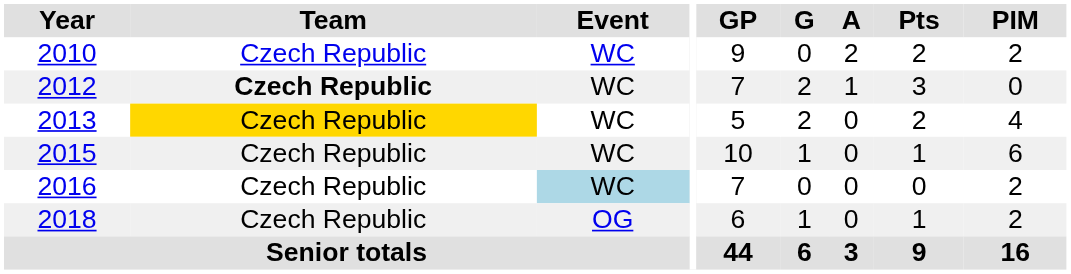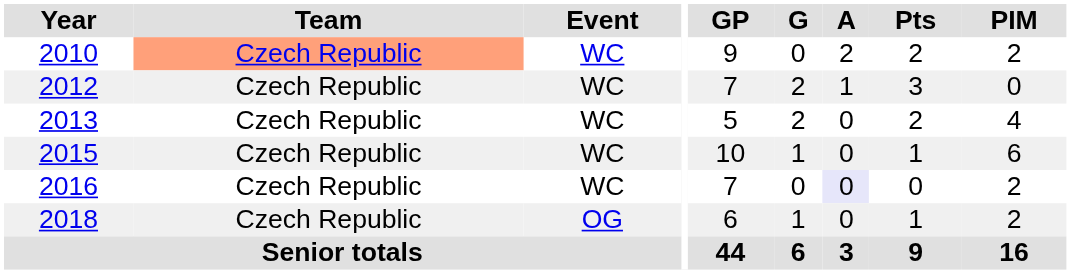(333, 53) no background -> (329, 53) lightsalmon background
(333, 86) bold -> (329, 86) normal
(333, 119) gold background -> (329, 119) no background
(613, 186) lightblue background -> (602, 186) no background
(851, 186) no background -> (846, 186) lavender background
